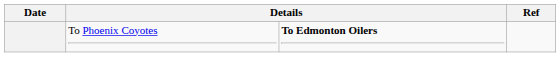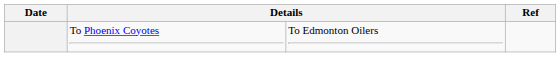(393, 34) bold -> (396, 34) normal
